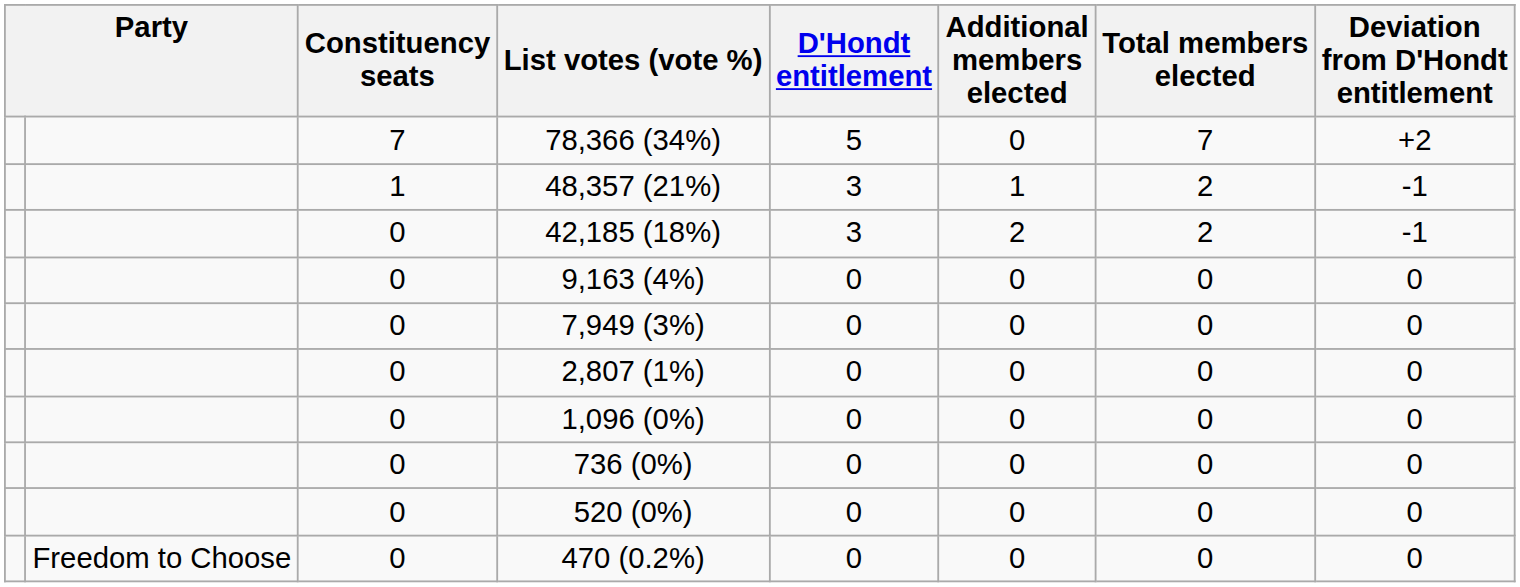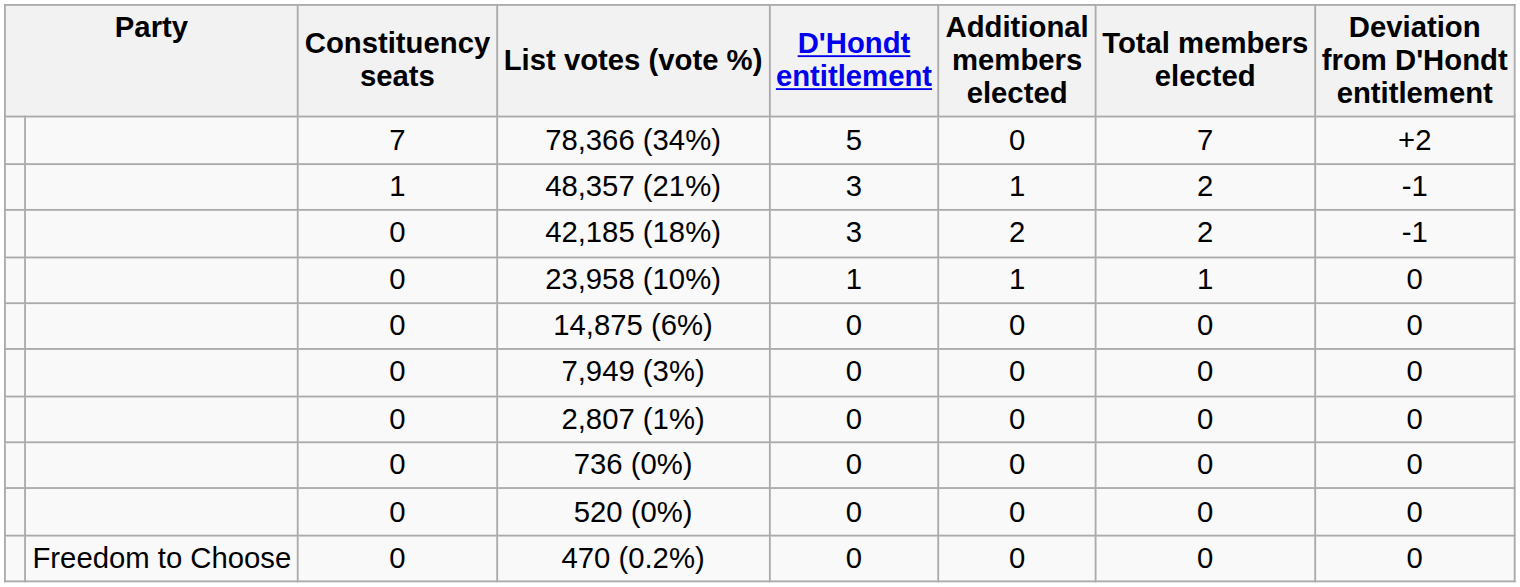+ row: (633, 279)
+ row: (633, 325)
- row: (633, 279)
- row: (633, 418)
